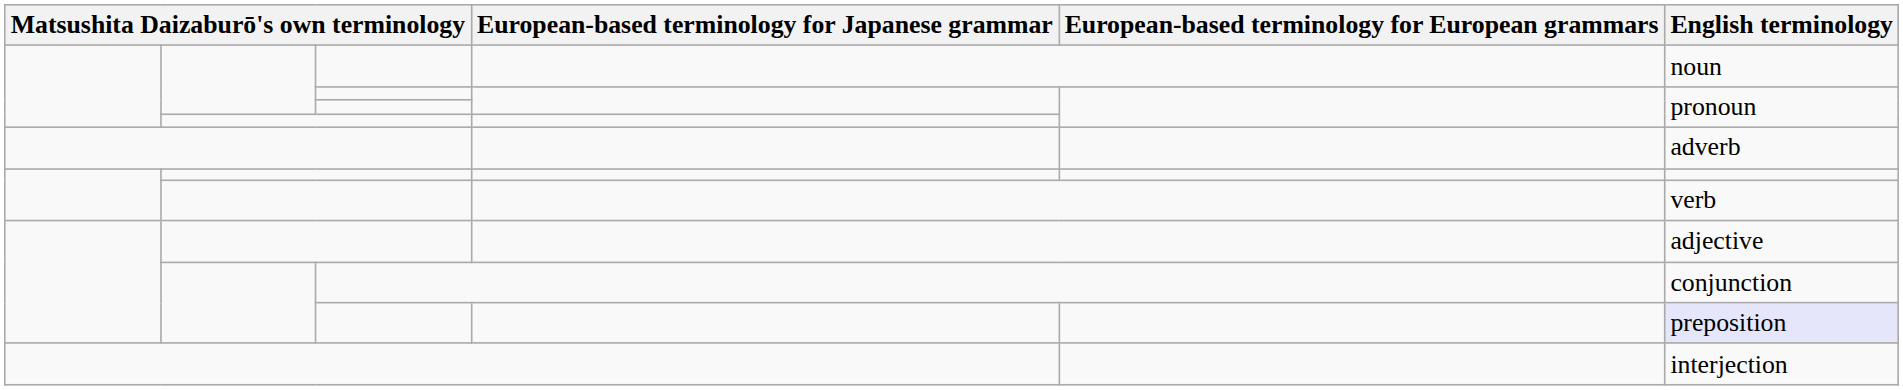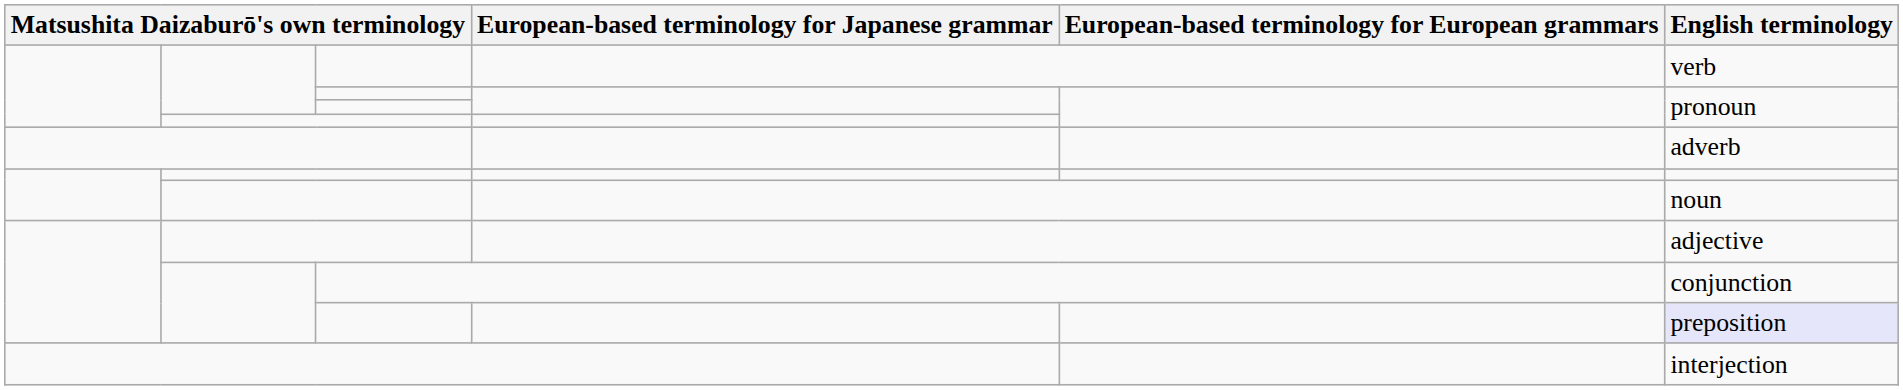(1696, 65) noun -> (1693, 65) verb
(1693, 200) verb -> (1696, 200) noun
